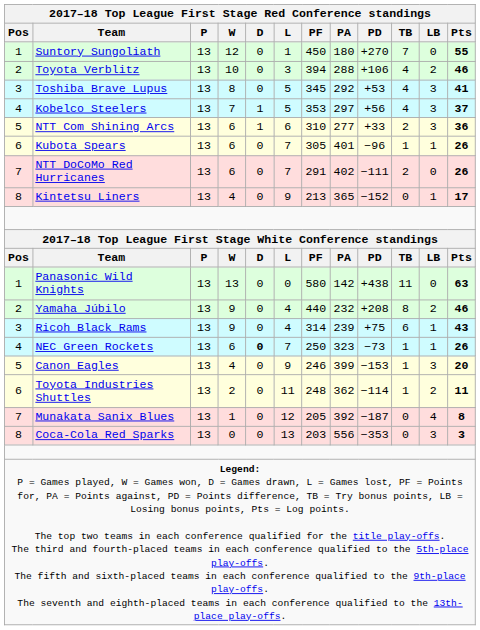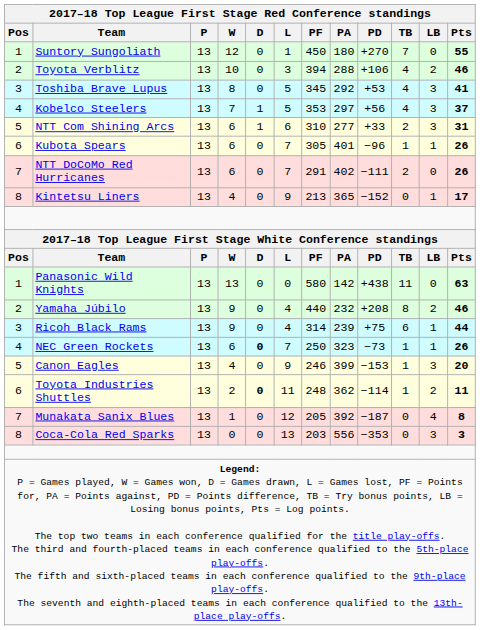(461, 127) 36 -> (461, 127) 31
(461, 328) 43 -> (461, 328) 44
(260, 391) normal -> (260, 391) bold
